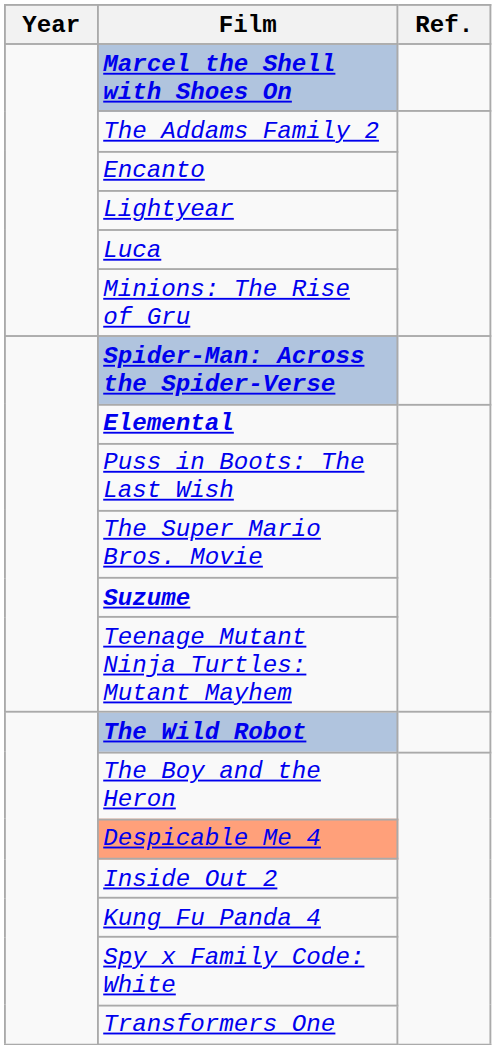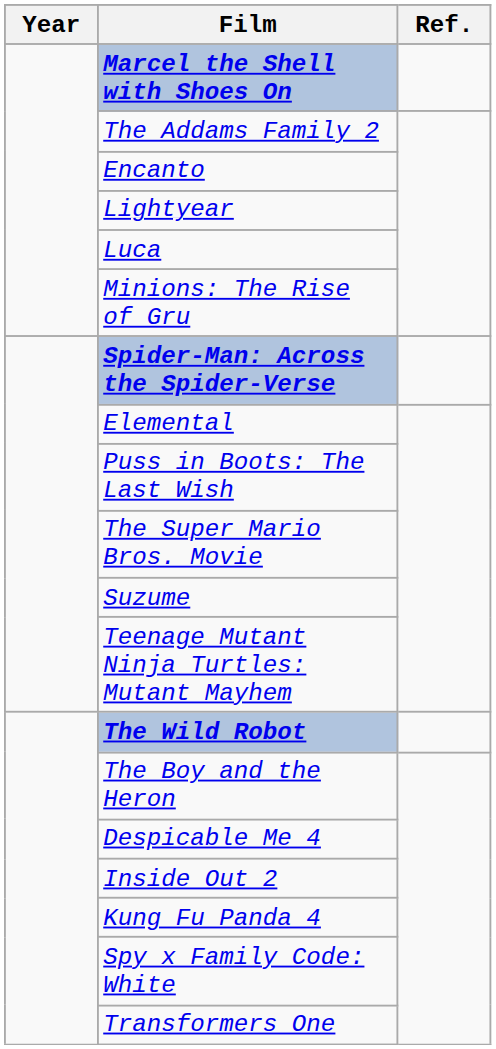(169, 424) bold -> (169, 424) normal
(147, 598) bold -> (147, 598) normal
(212, 839) lightsalmon background -> (212, 839) no background
